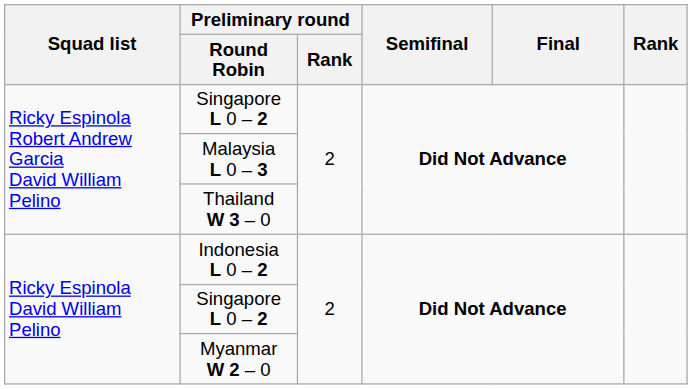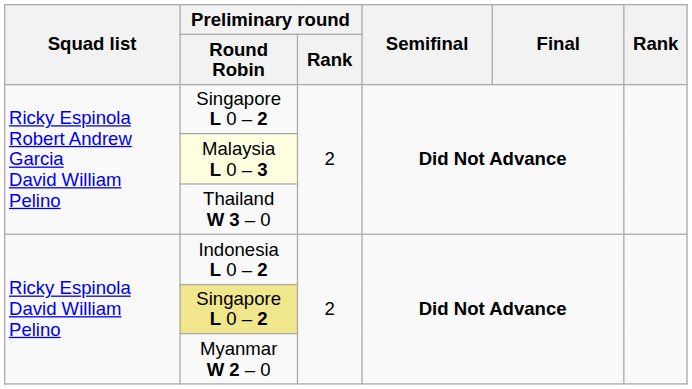(239, 159) no background -> (239, 159) lightyellow background
(239, 309) no background -> (239, 309) khaki background
